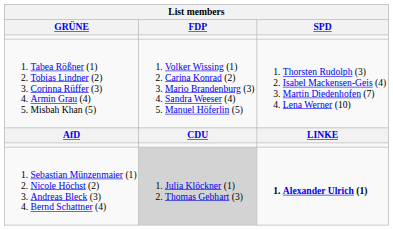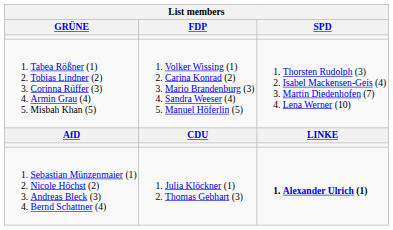(198, 191) lightgrey background -> (198, 191) no background
